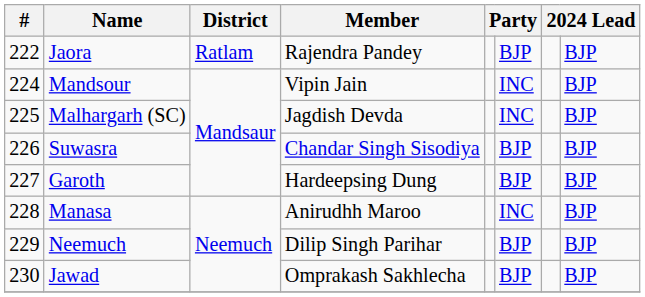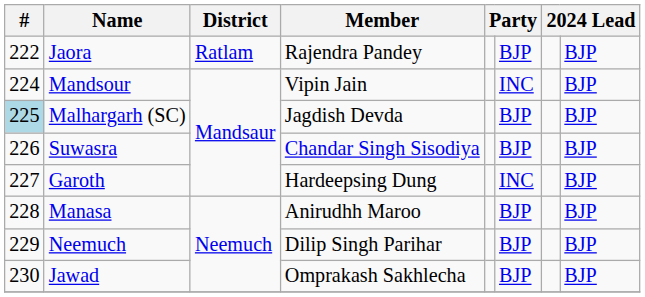(24, 116) no background -> (24, 116) lightblue background
(516, 116) INC -> (515, 116) BJP
(515, 180) BJP -> (516, 180) INC
(516, 212) INC -> (515, 212) BJP
